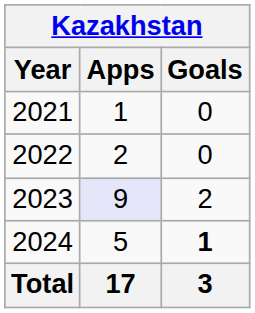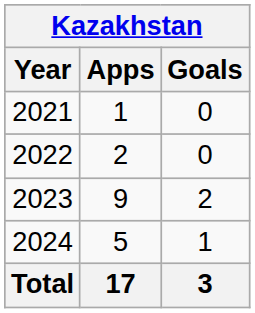(121, 198) lavender background -> (121, 198) no background
(205, 241) bold -> (205, 241) normal
